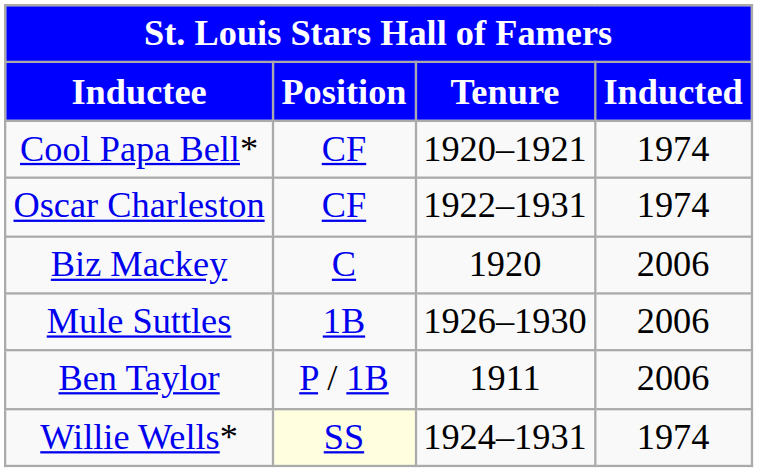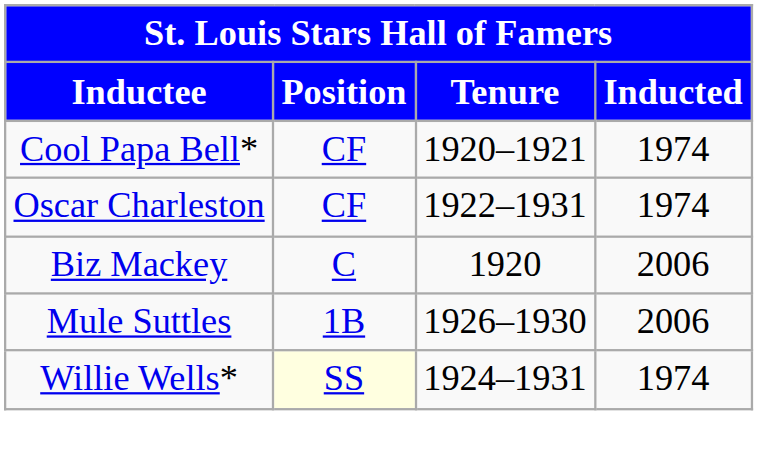- row: (139, 378)
